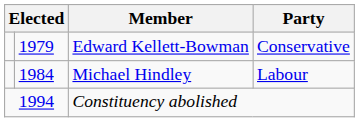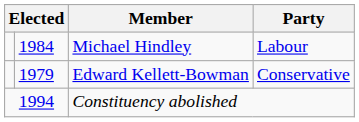rows swapped: (161, 46) <-> (132, 74)
